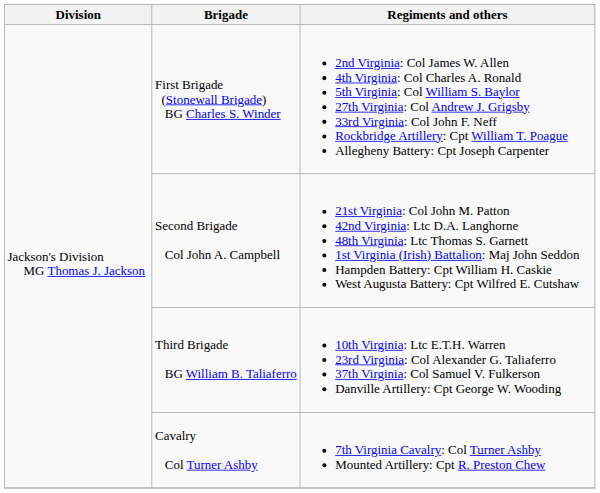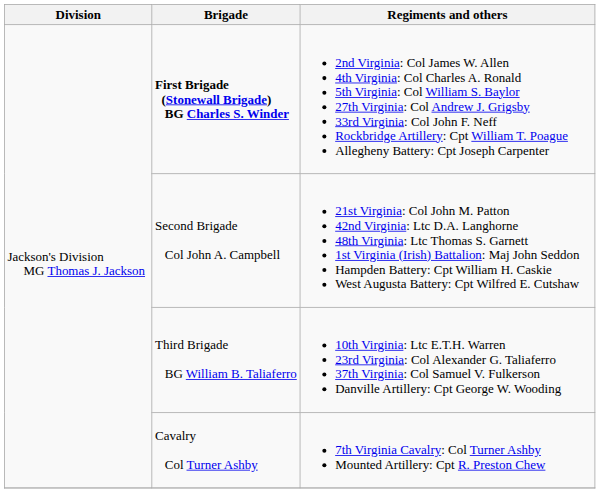(218, 99) normal -> (222, 99) bold
